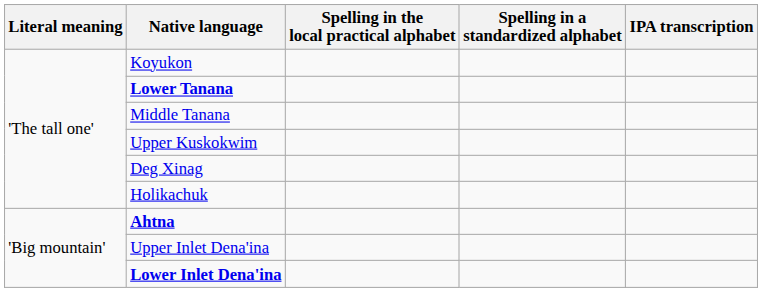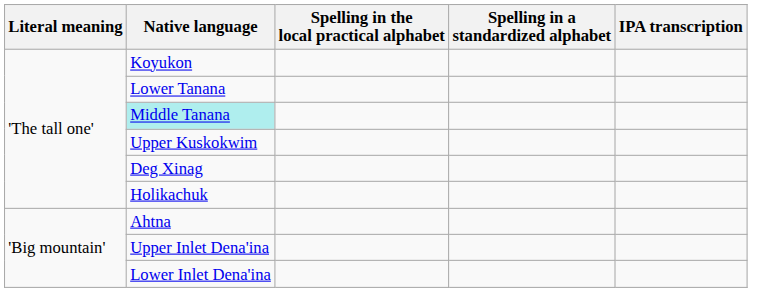(182, 89) bold -> (178, 89) normal
(180, 115) no background -> (180, 115) paleturquoise background
(152, 221) bold -> (151, 221) normal
(206, 273) bold -> (201, 273) normal
